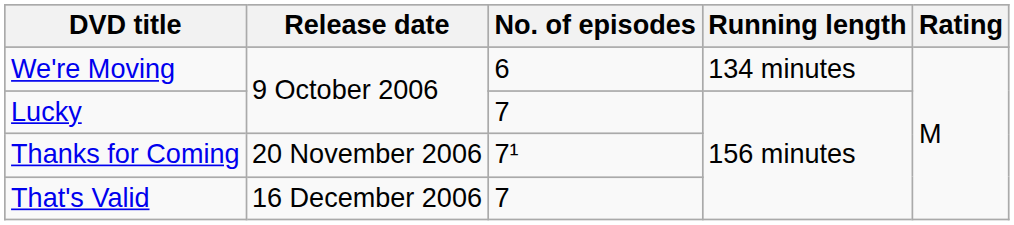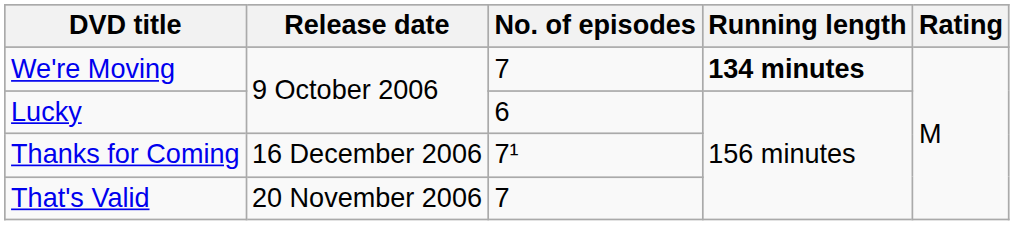(502, 68) 6 -> (502, 68) 7
(782, 68) normal -> (786, 68) bold
(502, 111) 7 -> (502, 111) 6
(367, 154) 20 November 2006 -> (367, 154) 16 December 2006
(367, 197) 16 December 2006 -> (367, 197) 20 November 2006
